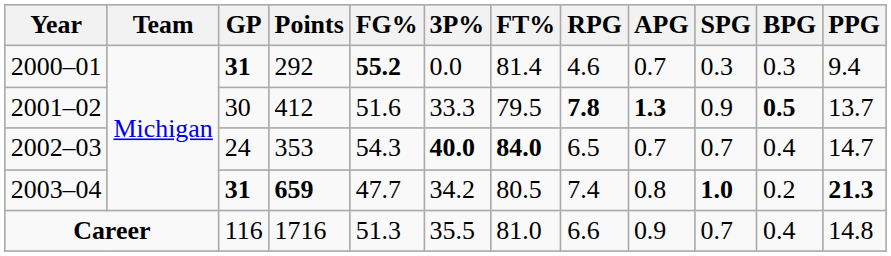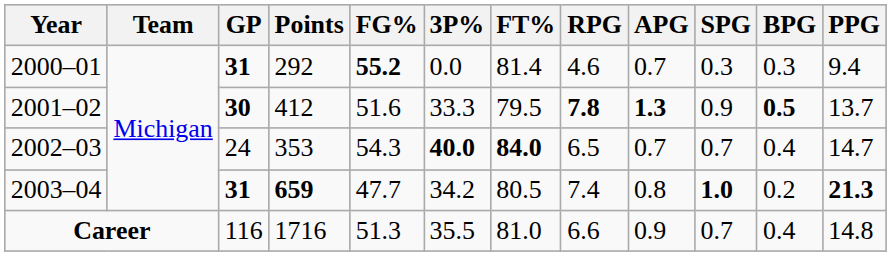(238, 107) normal -> (238, 107) bold
